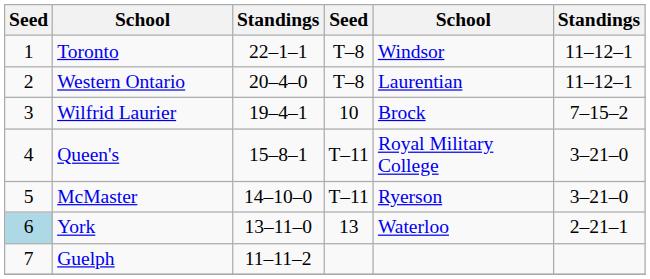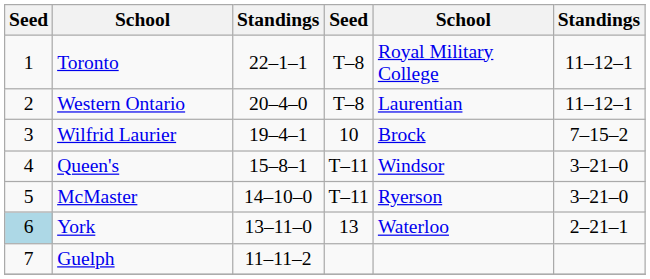(411, 50) Windsor -> (436, 61) Royal Military College
(436, 154) Royal Military College -> (411, 165) Windsor
